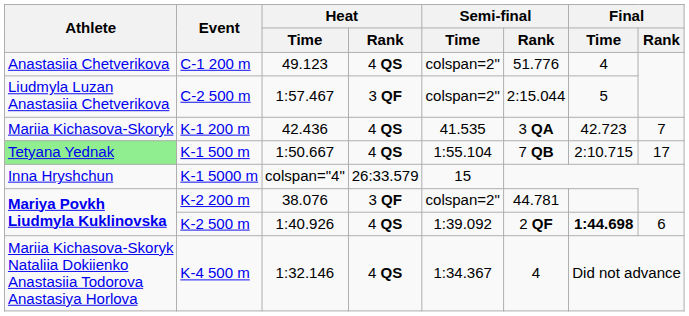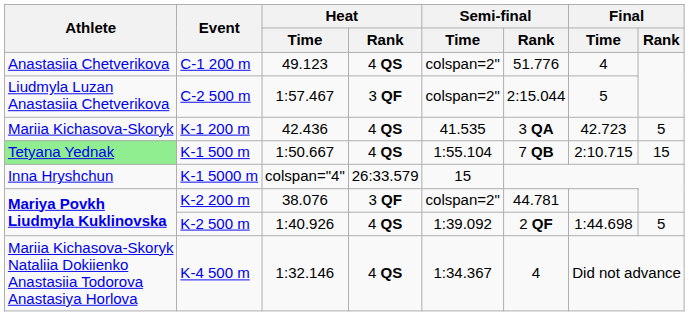(661, 128) 7 -> (661, 128) 5
(661, 152) 17 -> (661, 152) 15
(604, 224) bold -> (603, 224) normal
(661, 224) 6 -> (661, 224) 5
